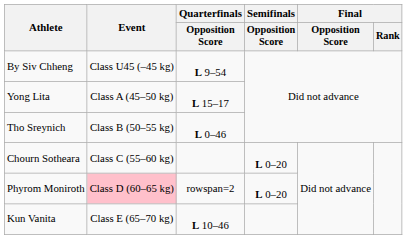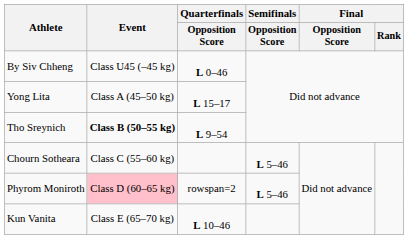(210, 73) L 9–54 -> (212, 73) L 0–46
(132, 127) normal -> (132, 127) bold
(210, 134) L 0–46 -> (212, 134) L 9–54
(271, 164) L 0–20 -> (272, 164) L 5–46
(271, 195) L 0–20 -> (272, 195) L 5–46
